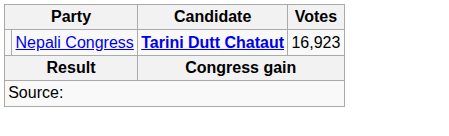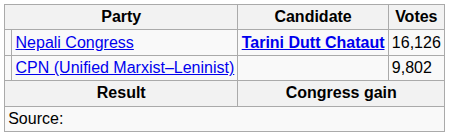(316, 42) 16,923 -> (416, 42) 16,126
+ row: (125, 67)
